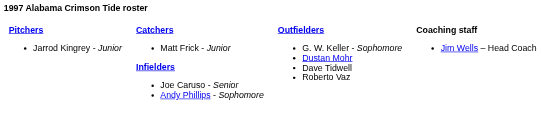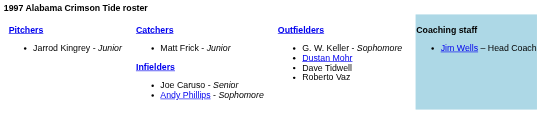(476, 39) no background -> (476, 39) lightblue background
